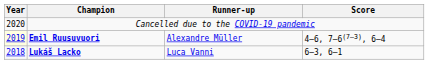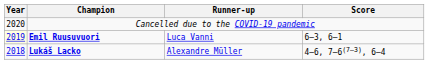(204, 38) Alexandre Müller -> (190, 37) Luca Vanni
(345, 38) 4–6, 7–6(7–3), 6–4 -> (323, 37) 6–3, 6–1
(190, 52) Luca Vanni -> (204, 51) Alexandre Müller
(323, 52) 6–3, 6–1 -> (345, 51) 4–6, 7–6(7–3), 6–4
